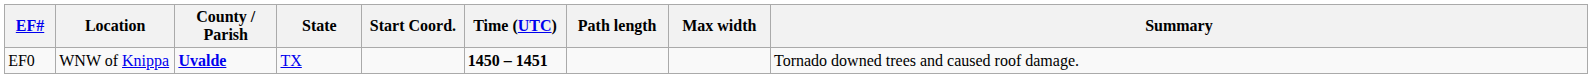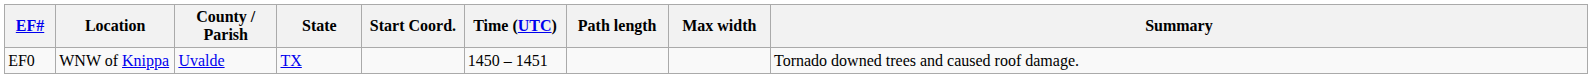(202, 60) bold -> (201, 60) normal
(508, 60) bold -> (508, 60) normal
